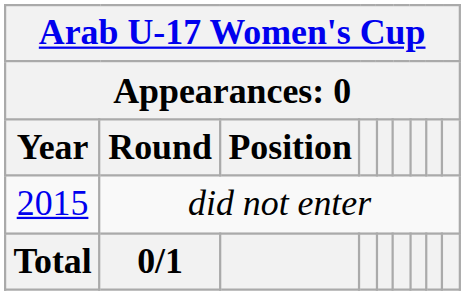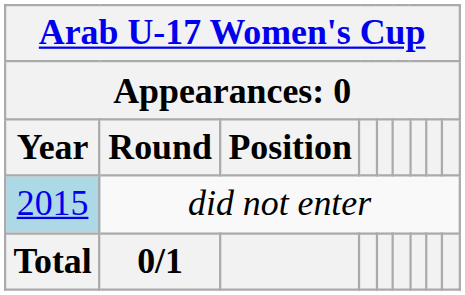(53, 203) no background -> (53, 203) lightblue background
